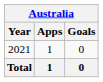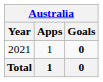(81, 49) normal -> (81, 49) bold
